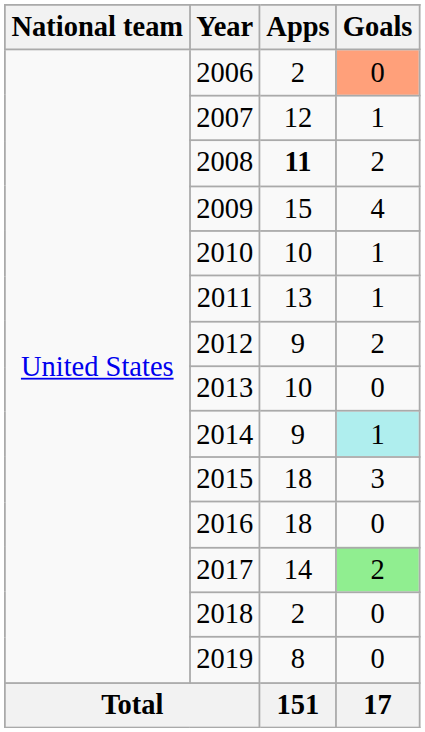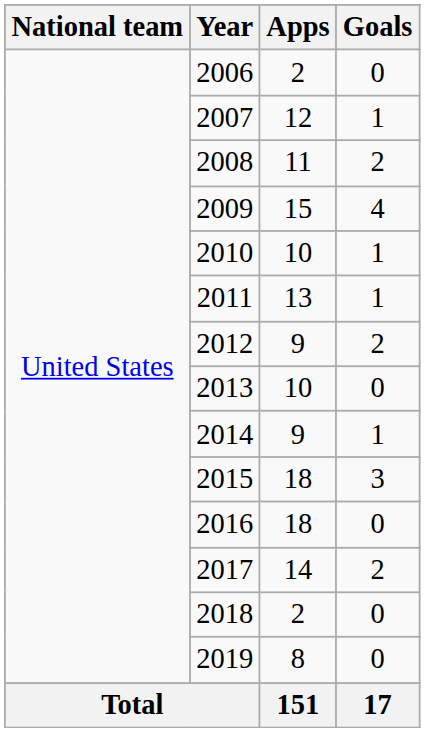(378, 72) lightsalmon background -> (378, 72) no background
(298, 162) bold -> (298, 162) normal
(378, 433) paleturquoise background -> (378, 433) no background
(378, 569) lightgreen background -> (378, 569) no background
